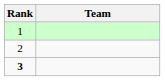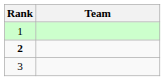(20, 48) normal -> (20, 48) bold
(20, 66) bold -> (20, 66) normal
